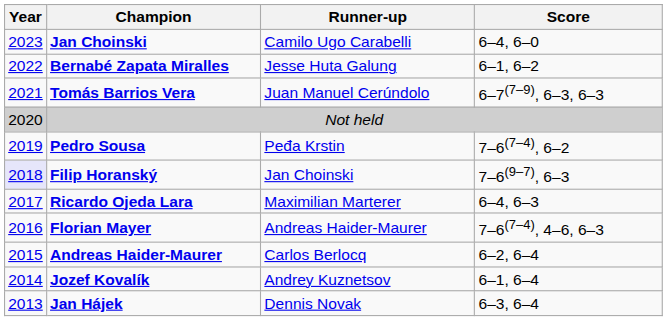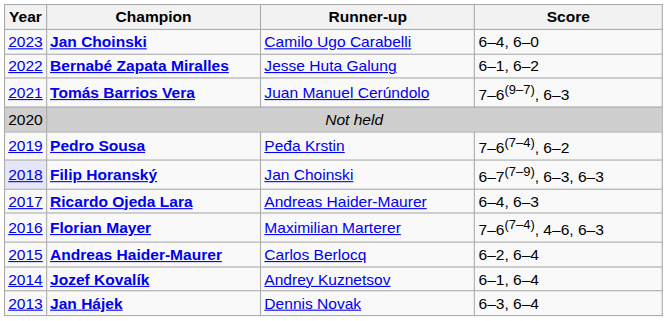(541, 93) 6–7(7–9), 6–3, 6–3 -> (524, 93) 7–6(9–7), 6–3
(524, 175) 7–6(9–7), 6–3 -> (541, 175) 6–7(7–9), 6–3, 6–3
(333, 202) Maximilian Marterer -> (346, 202) Andreas Haider-Maurer
(346, 228) Andreas Haider-Maurer -> (333, 228) Maximilian Marterer
